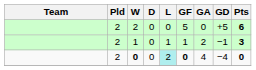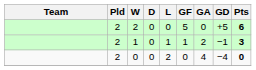(135, 57) bold -> (135, 57) normal
(168, 57) paleturquoise background -> (168, 57) no background
(185, 57) bold -> (185, 57) normal
